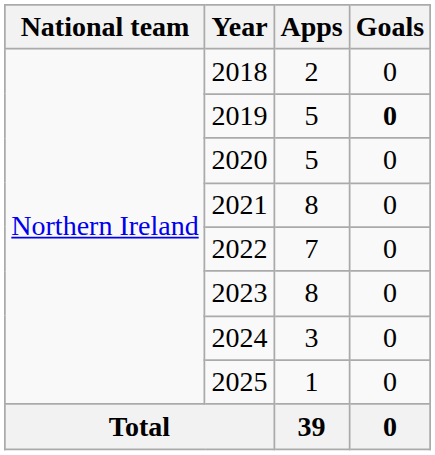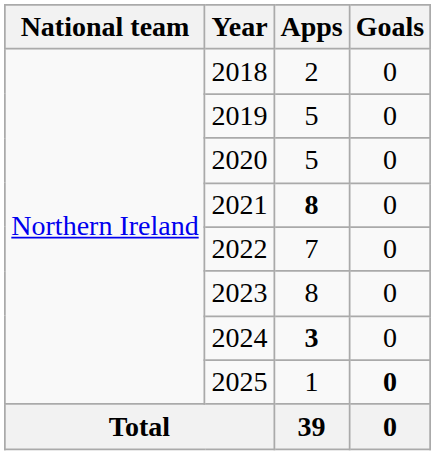(390, 115) bold -> (390, 115) normal
(312, 204) normal -> (312, 204) bold
(312, 337) normal -> (312, 337) bold
(390, 381) normal -> (390, 381) bold
